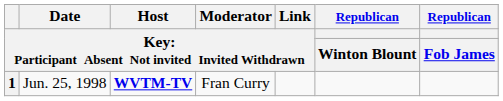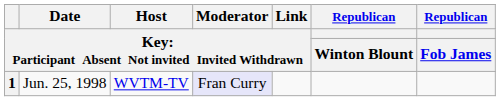(153, 83) bold -> (151, 83) normal
(236, 83) no background -> (232, 83) lavender background
